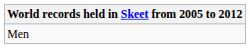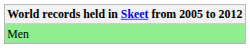(18, 34) no background -> (18, 34) lightgreen background
